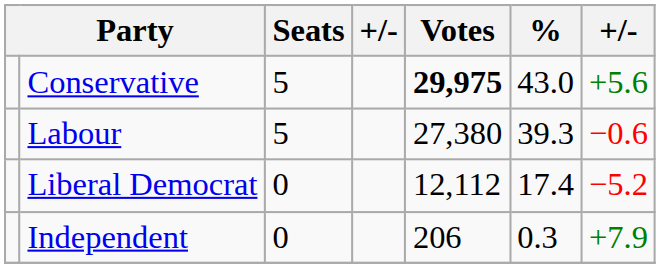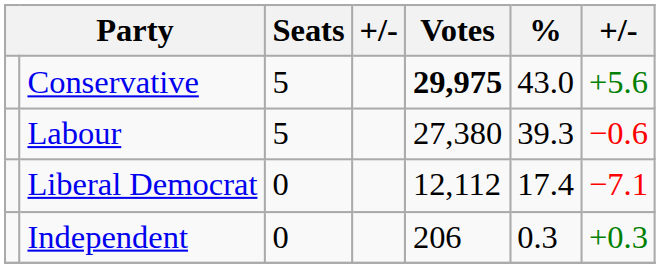(618, 184) −5.2 -> (618, 184) −7.1
(618, 236) +7.9 -> (618, 236) +0.3
